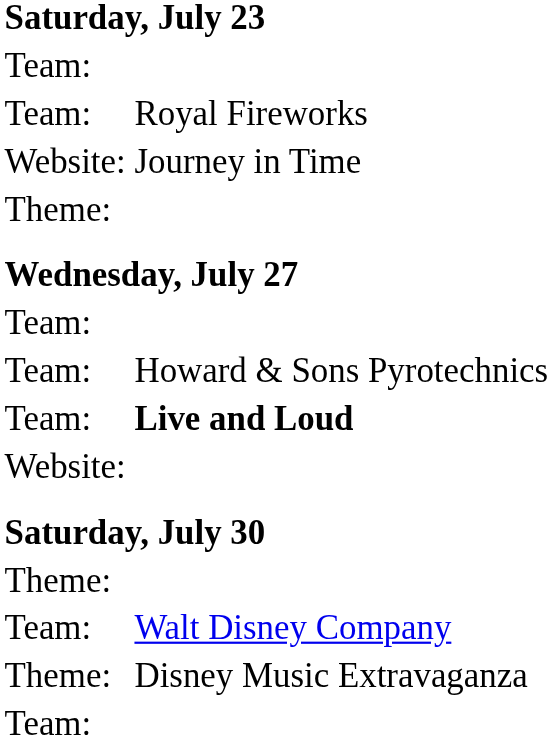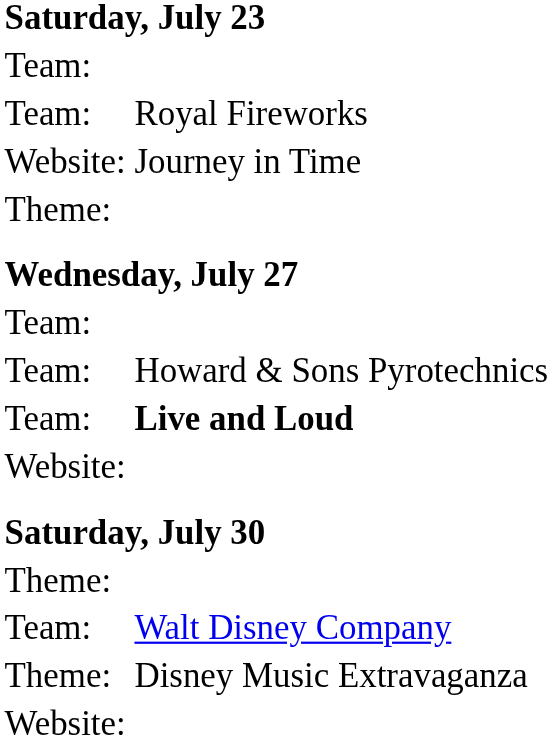(48, 723) Team: -> (65, 723) Website:
